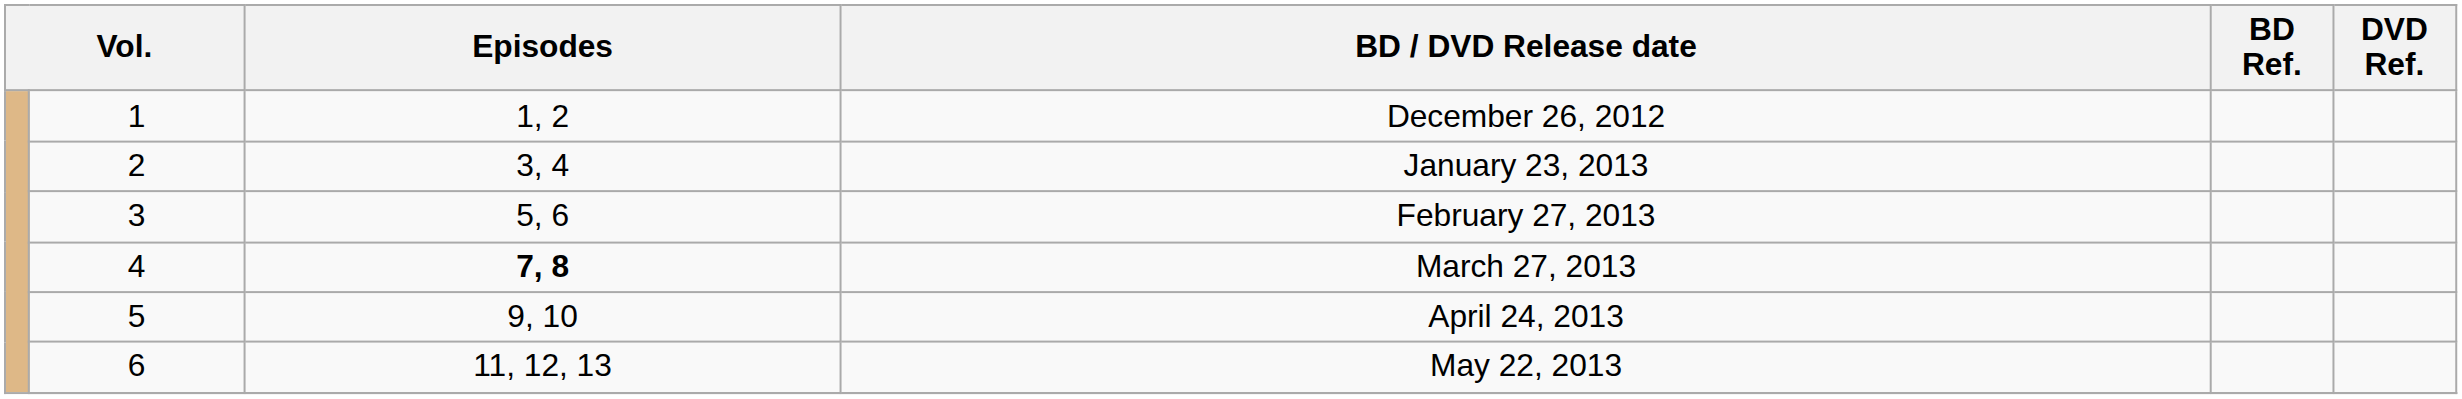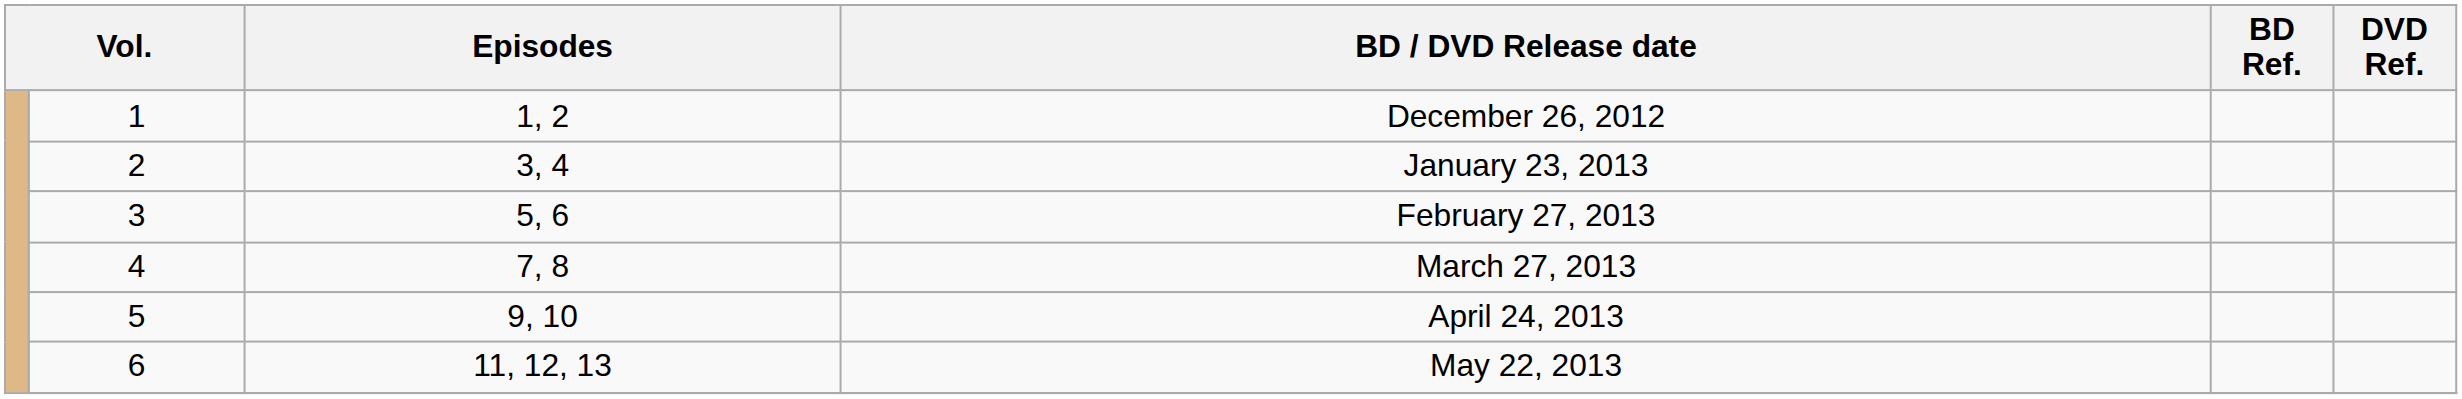(543, 266) bold -> (543, 266) normal
